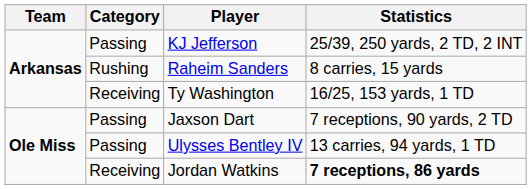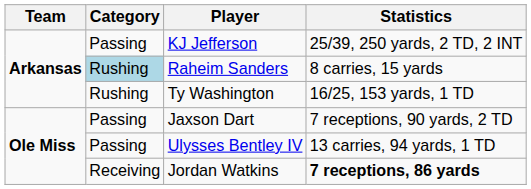(119, 68) no background -> (119, 68) lightblue background
(125, 94) Receiving -> (119, 94) Rushing
